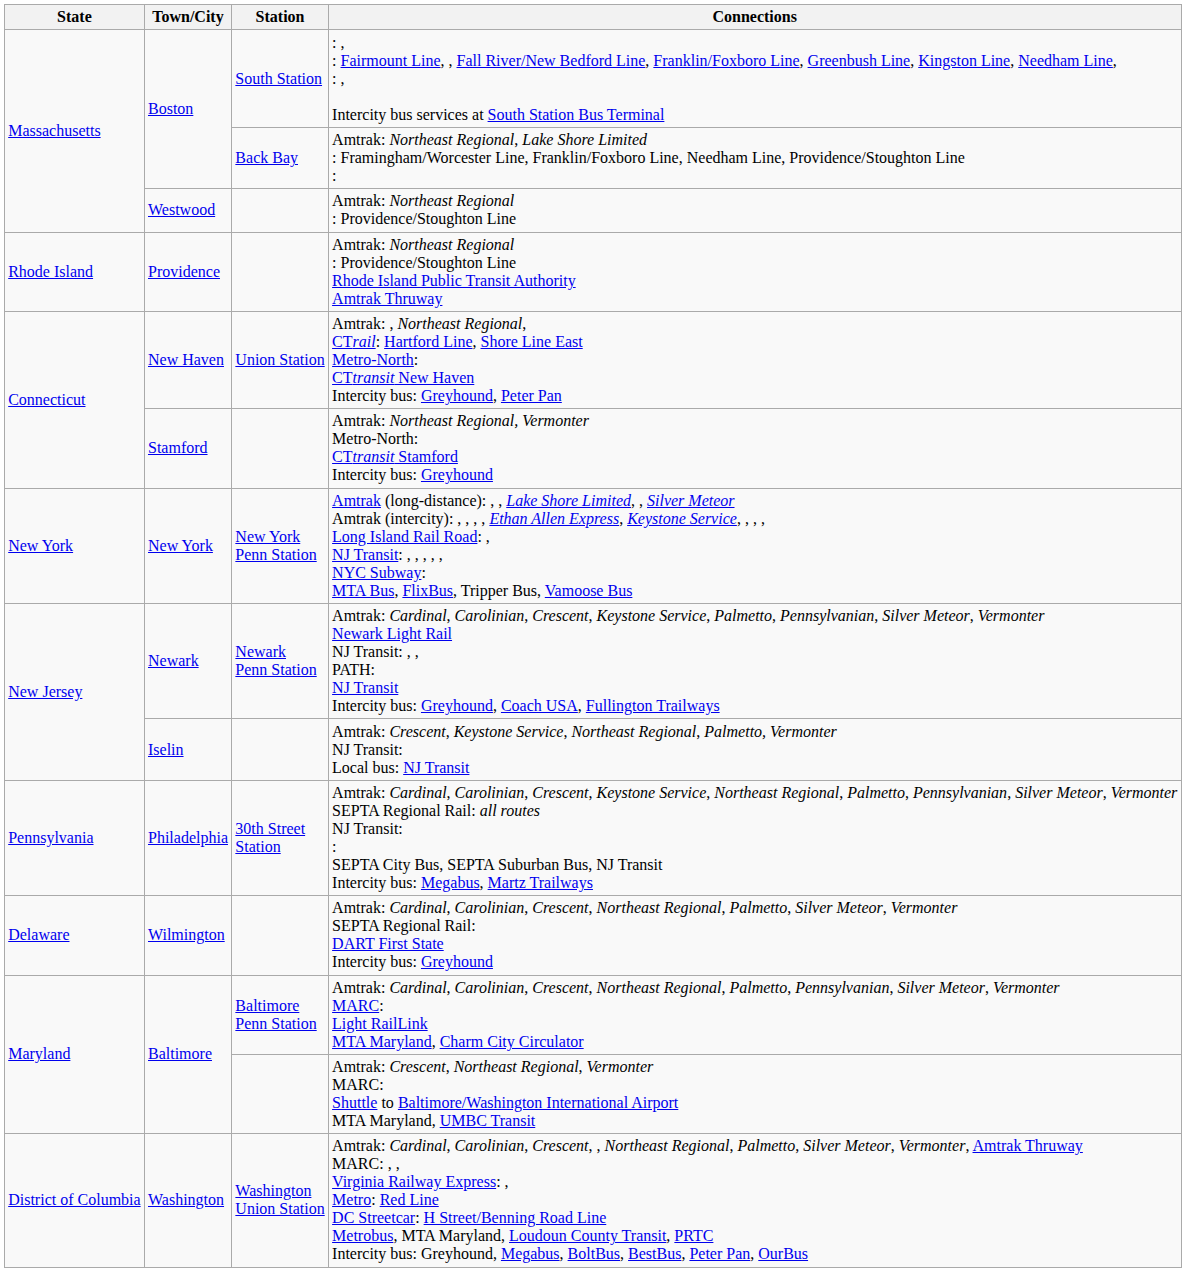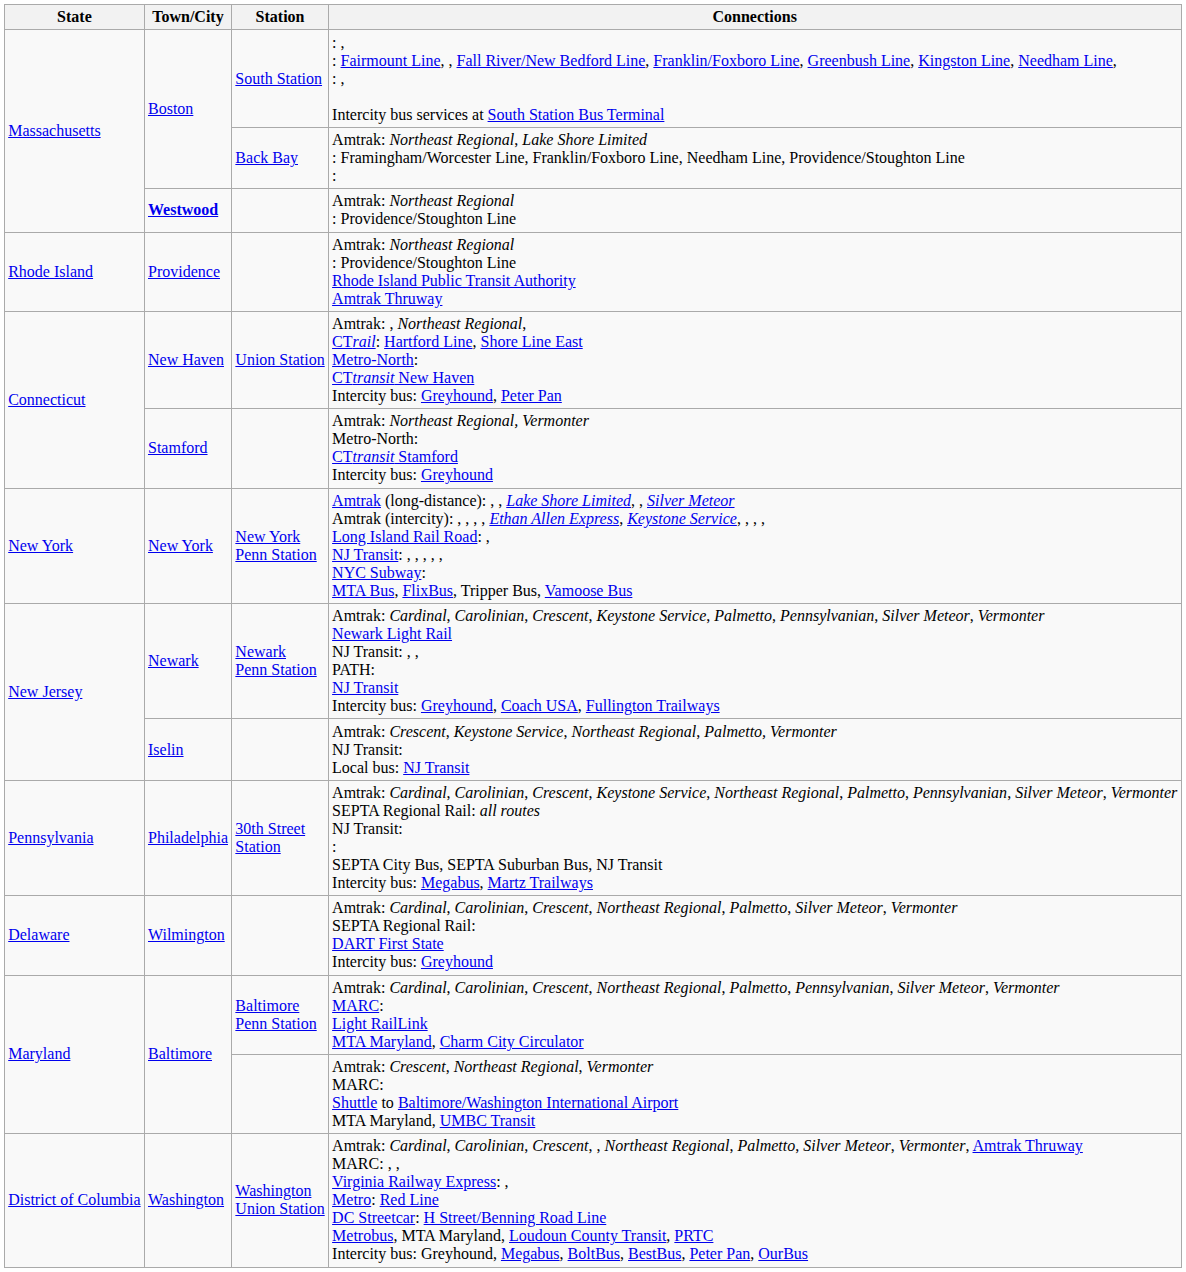(182, 210) normal -> (183, 210) bold
